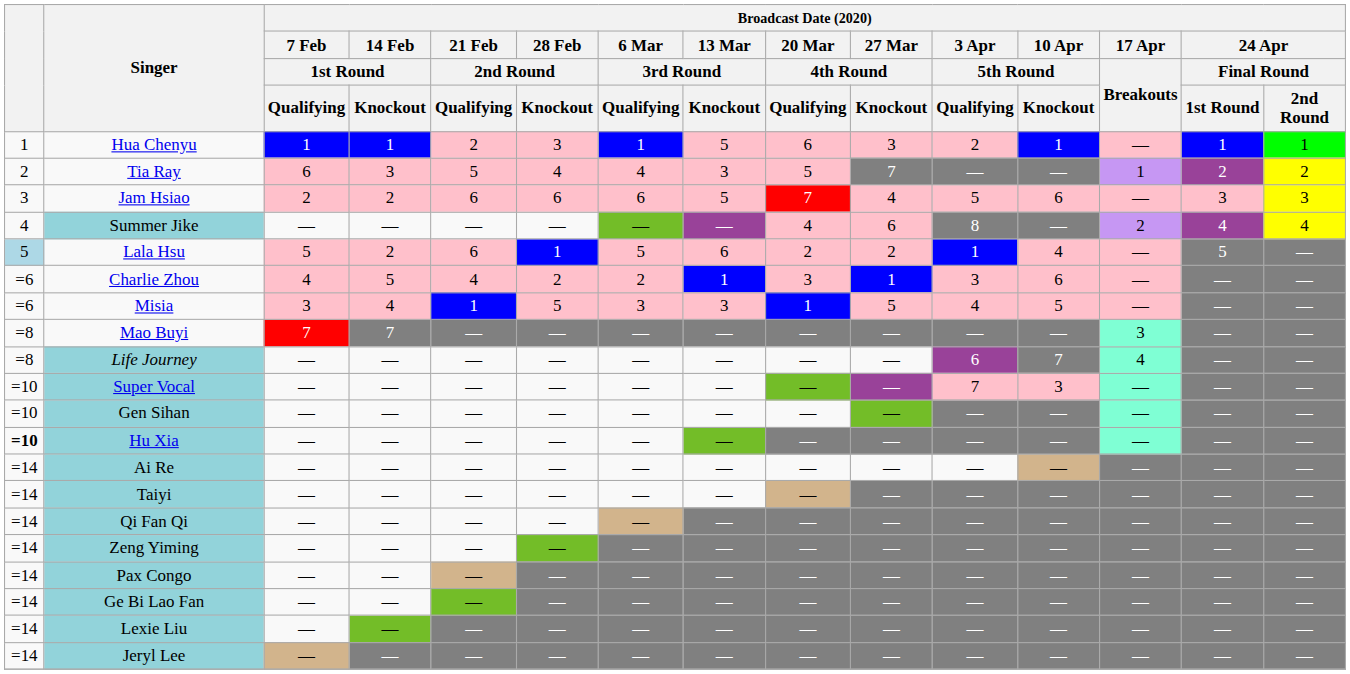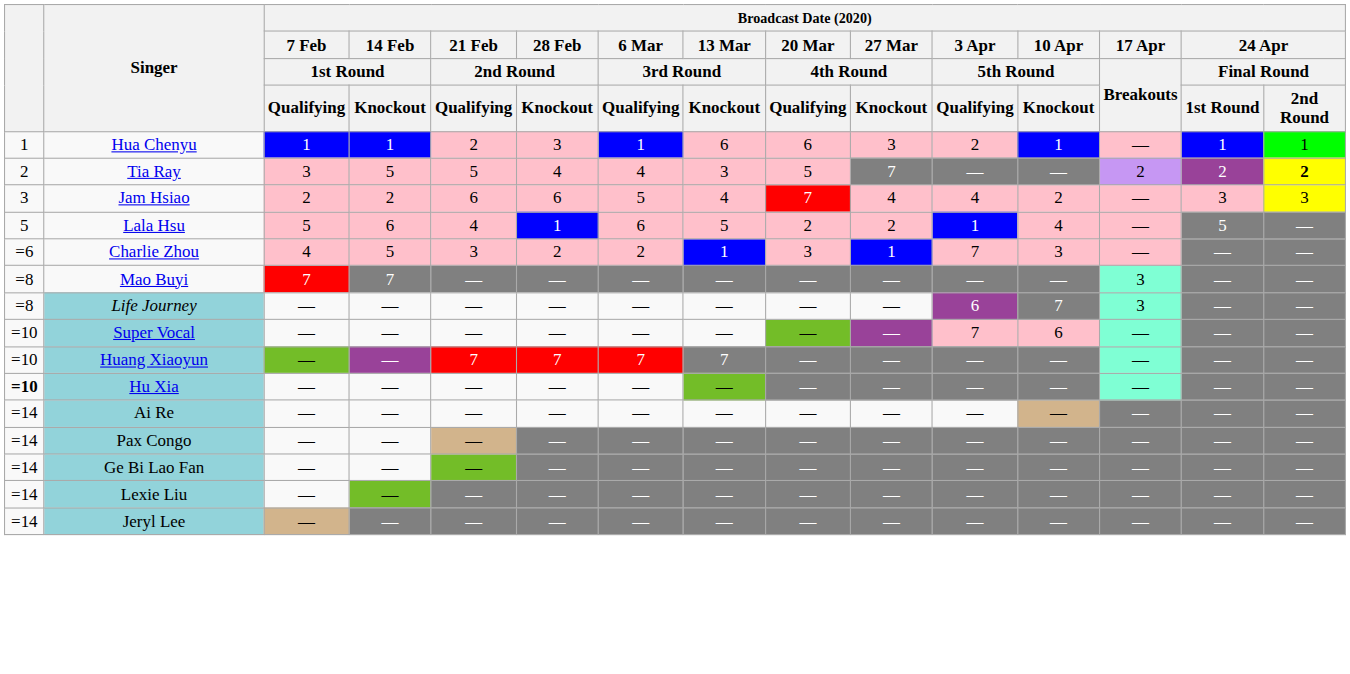(724, 144) 5 -> (724, 144) 6
(307, 171) 6 -> (307, 171) 3
(390, 171) 3 -> (390, 171) 5
(1141, 171) 1 -> (1141, 171) 2
(1305, 171) normal -> (1305, 171) bold
(641, 198) 6 -> (641, 198) 5
(724, 198) 5 -> (724, 198) 4
(975, 198) 5 -> (975, 198) 4
(1059, 198) 6 -> (1059, 198) 2
- row: (154, 225)
(24, 252) lightblue background -> (24, 225) no background
(390, 252) 2 -> (390, 225) 6
(474, 252) 6 -> (474, 225) 4
(641, 252) 5 -> (641, 225) 6
(724, 252) 6 -> (724, 225) 5
(474, 279) 4 -> (474, 252) 3
(975, 279) 3 -> (975, 252) 7
(1059, 279) 6 -> (1059, 252) 3
- row: (154, 306)
(1141, 359) 4 -> (1141, 306) 3
(1059, 386) 3 -> (1059, 332) 6
+ row: (154, 359)
- row: (154, 413)
- row: (154, 494)
- row: (154, 521)
- row: (154, 548)
